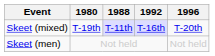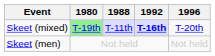(86, 28) no background -> (86, 28) lightgreen background
(151, 28) normal -> (152, 28) bold
